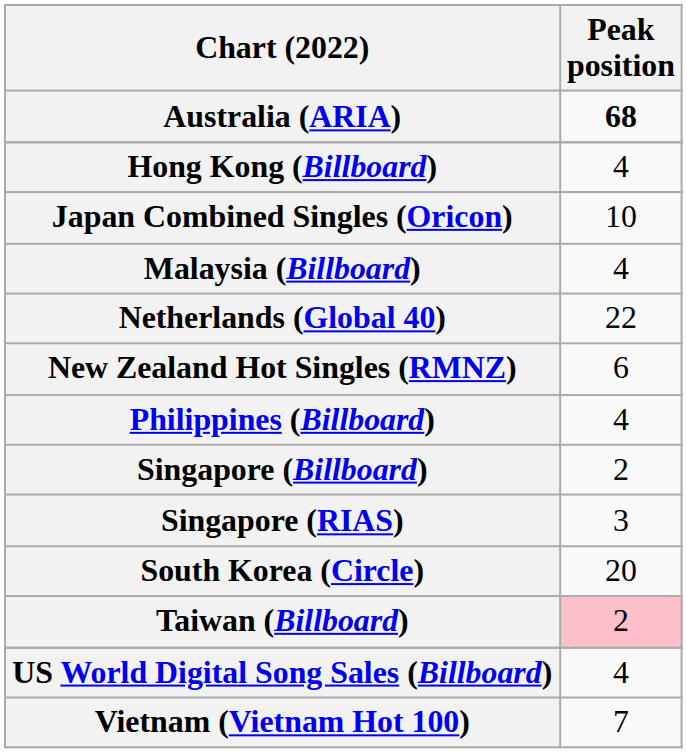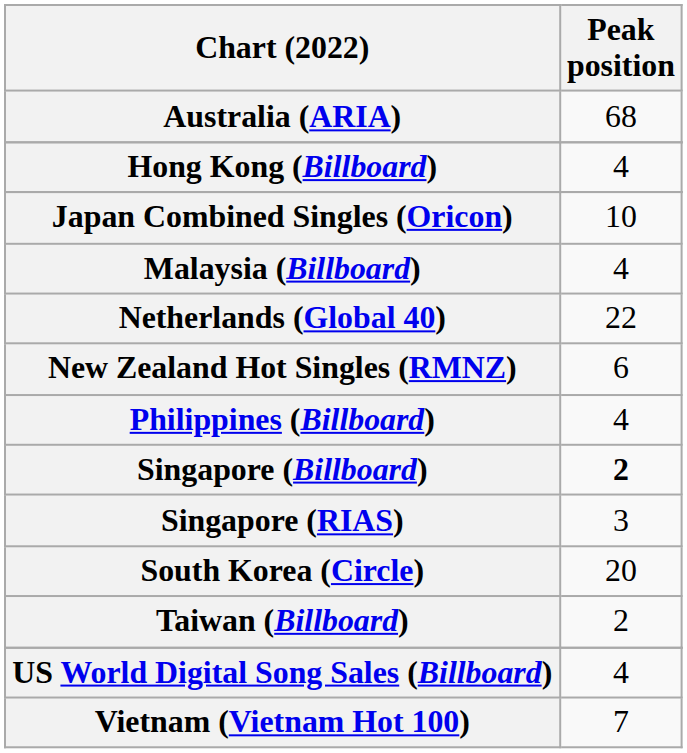(621, 116) bold -> (621, 116) normal
(621, 469) normal -> (621, 469) bold
(621, 621) pink background -> (621, 621) no background
